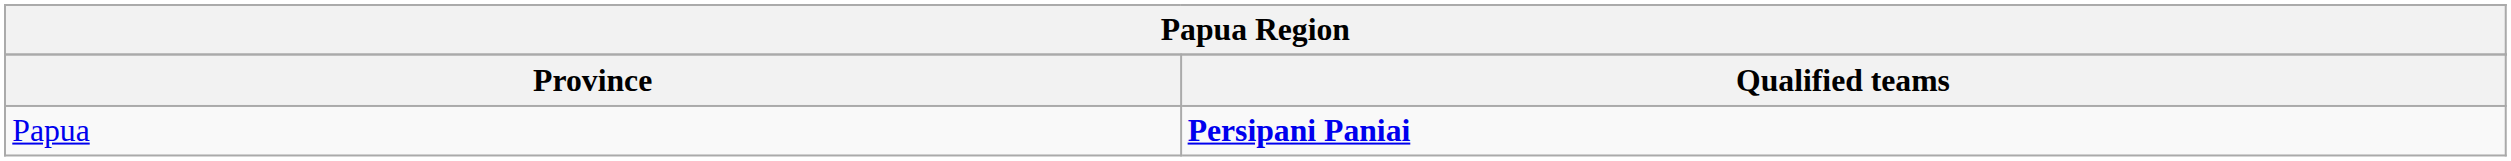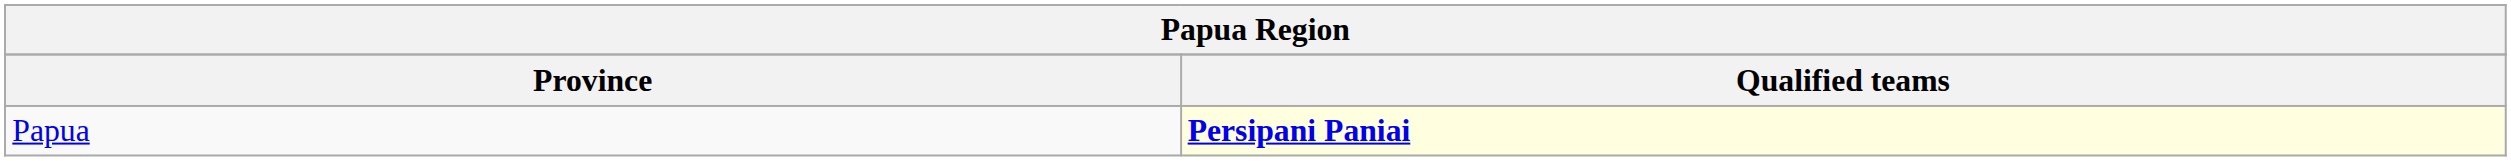(1299, 130) no background -> (1299, 130) lightyellow background
